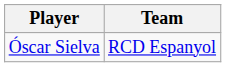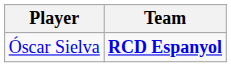(162, 47) normal -> (165, 47) bold
